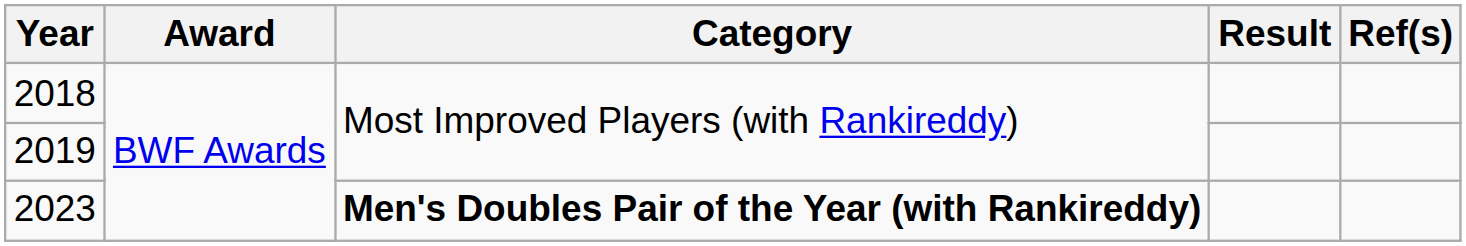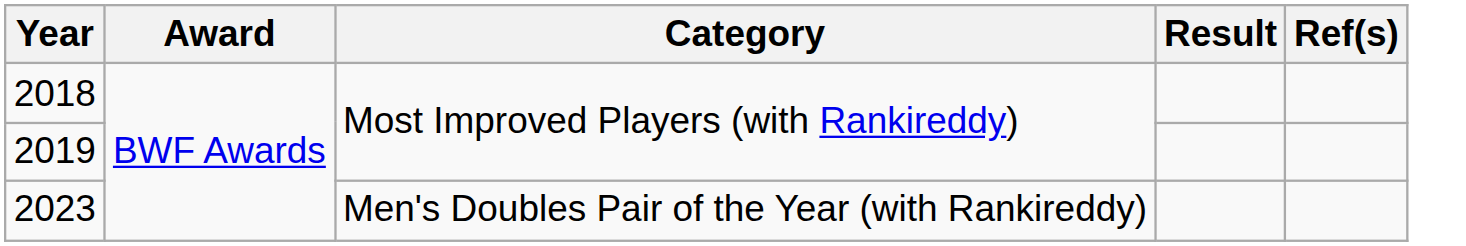(772, 209) bold -> (745, 209) normal
